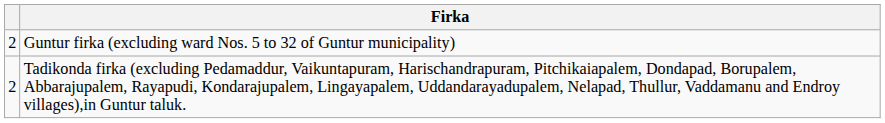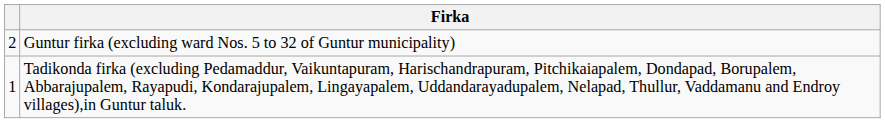(12, 86) 2 -> (12, 86) 1
